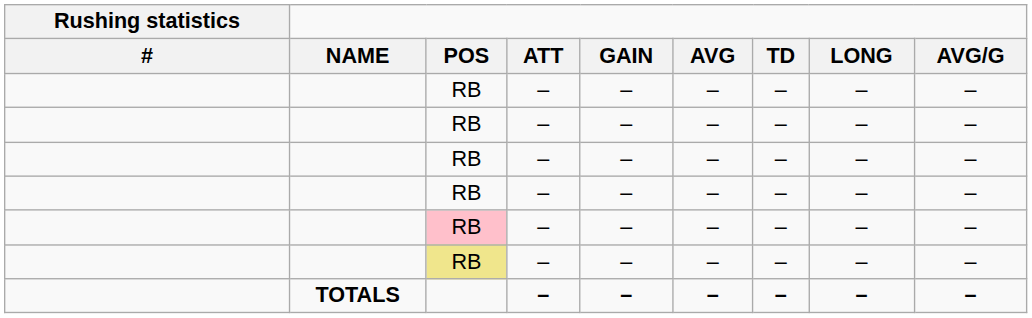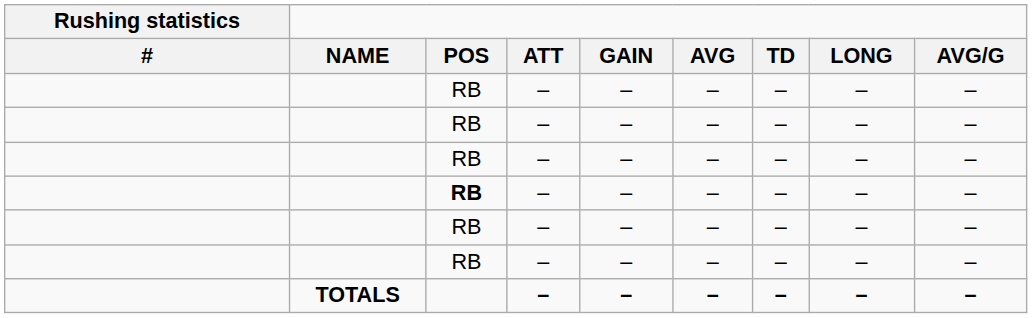(466, 192) normal -> (466, 192) bold
(466, 227) pink background -> (466, 227) no background
(466, 261) khaki background -> (466, 261) no background
